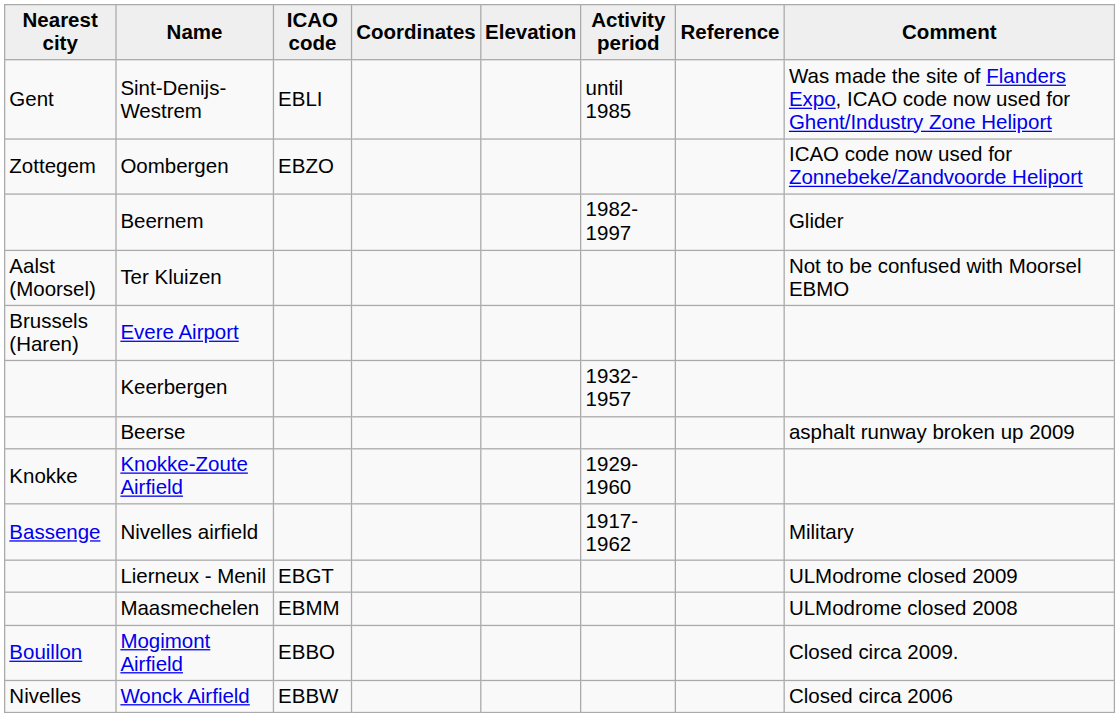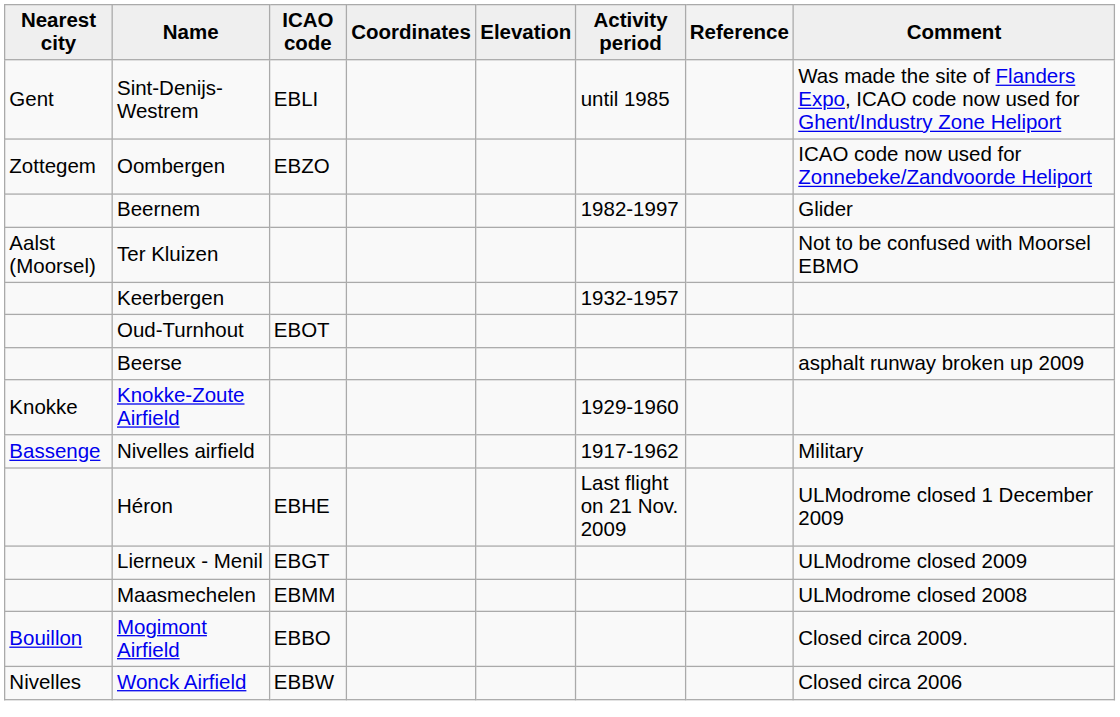- row: (180, 332)
+ row: (180, 330)
+ row: (145, 506)
